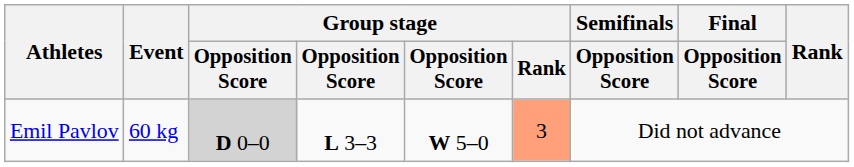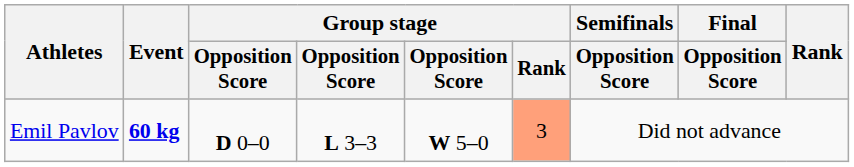(154, 130) normal -> (154, 130) bold
(243, 143) lightgrey background -> (243, 143) no background
